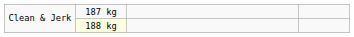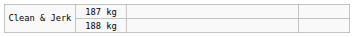(101, 26) lightyellow background -> (101, 26) no background
